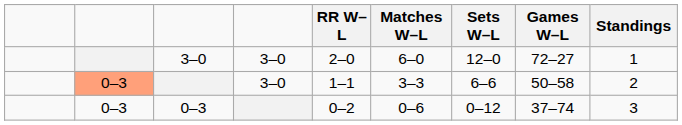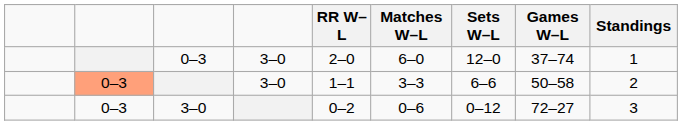(193, 59) 3–0 -> (193, 59) 0–3
(553, 59) 72–27 -> (553, 59) 37–74
(193, 108) 0–3 -> (193, 108) 3–0
(553, 108) 37–74 -> (553, 108) 72–27
